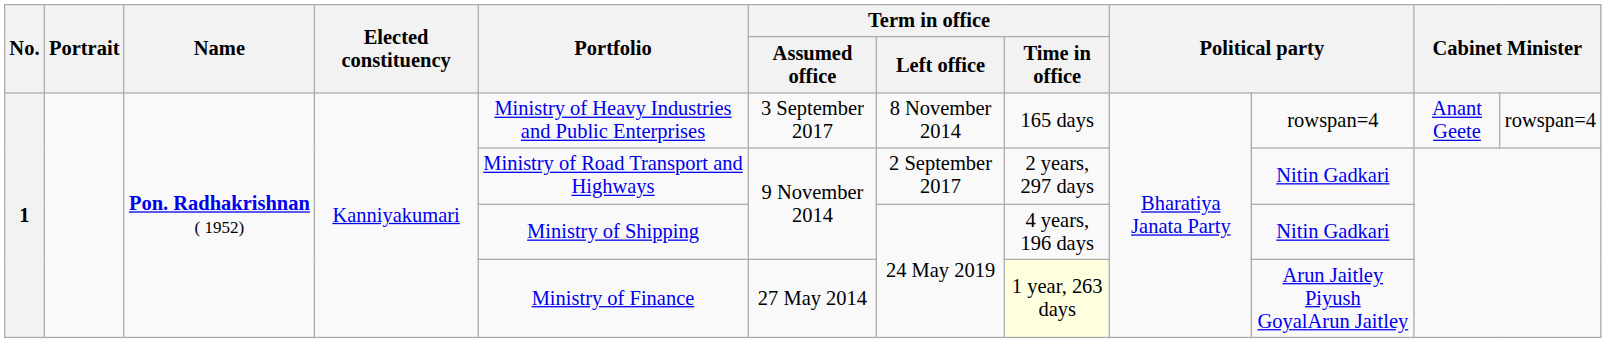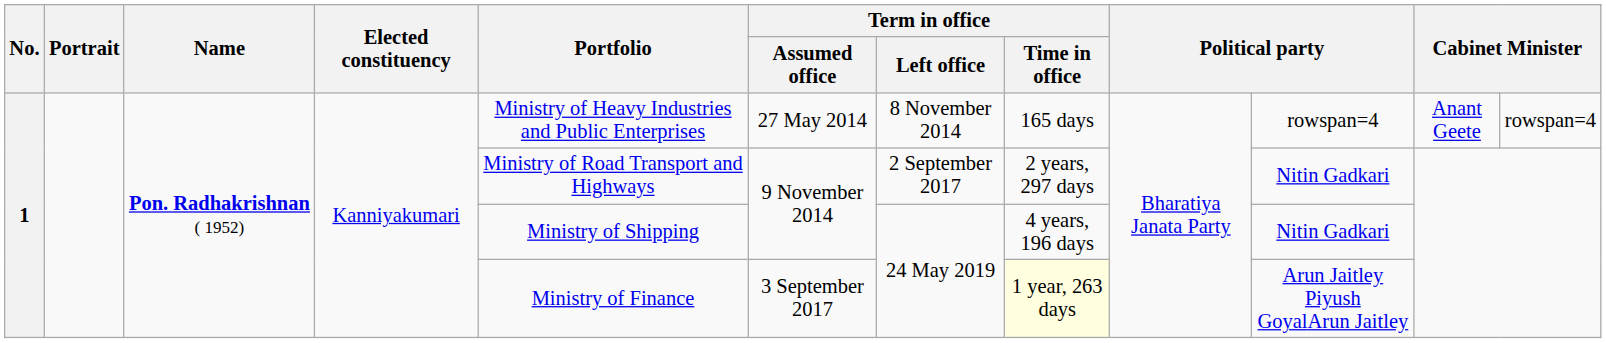(812, 120) 3 September 2017 -> (812, 120) 27 May 2014
(812, 298) 27 May 2014 -> (812, 298) 3 September 2017
